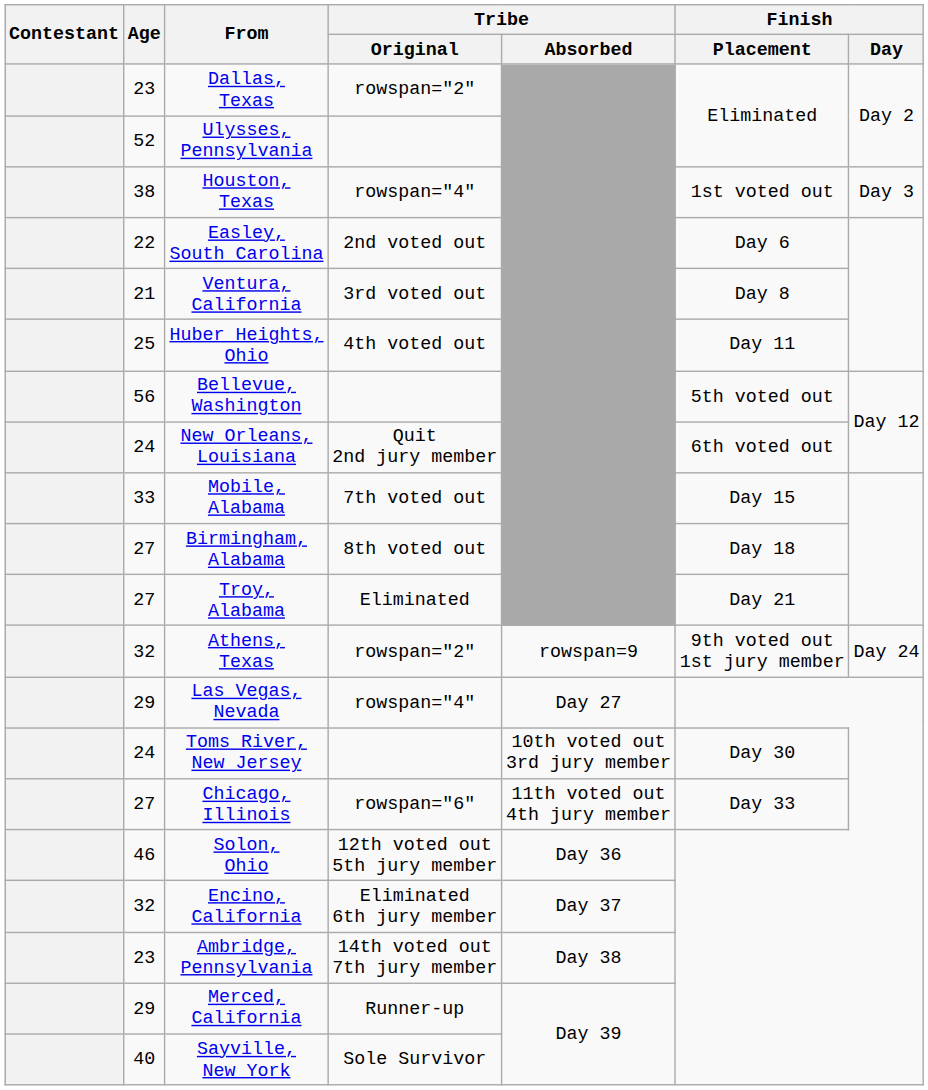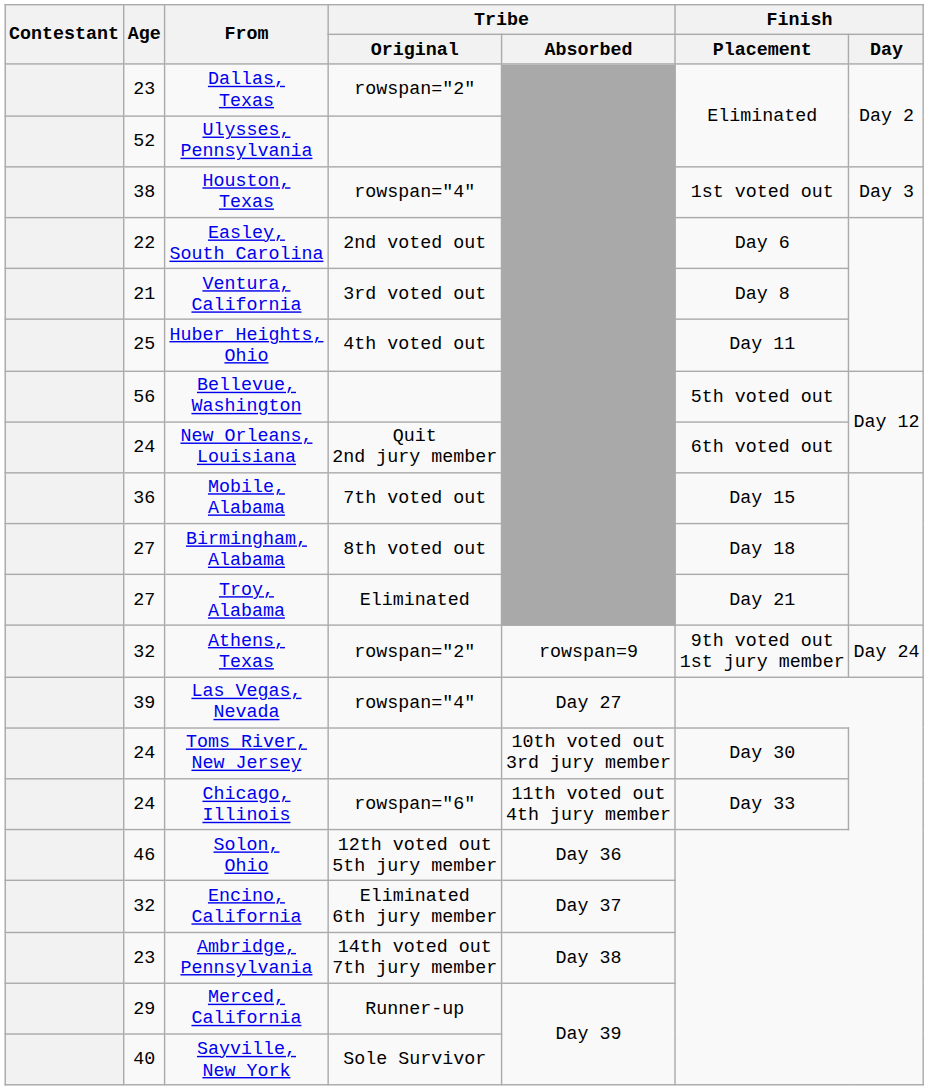(144, 498) 33 -> (144, 498) 36
(144, 702) 29 -> (144, 702) 39
(144, 804) 27 -> (144, 804) 24
